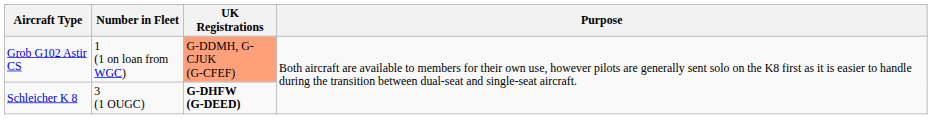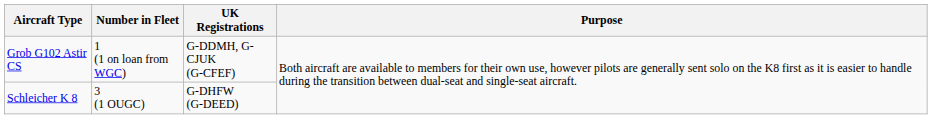(220, 59) lightsalmon background -> (220, 59) no background
(214, 98) bold -> (213, 98) normal
